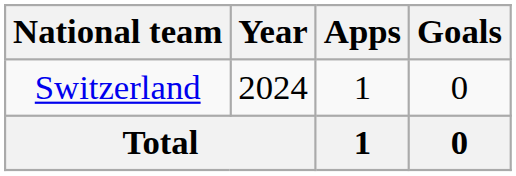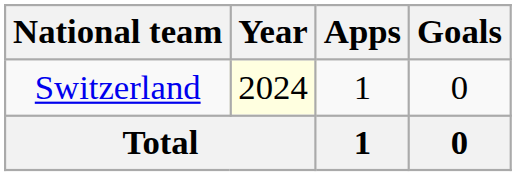(273, 87) no background -> (273, 87) lightyellow background
